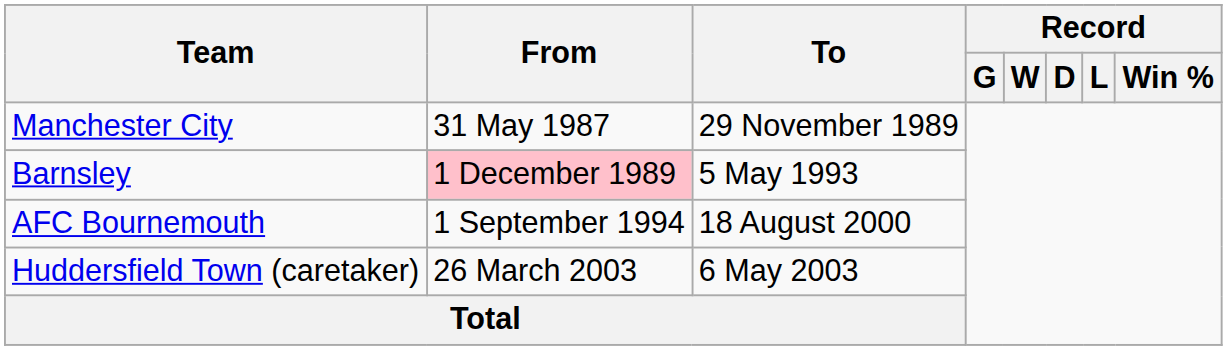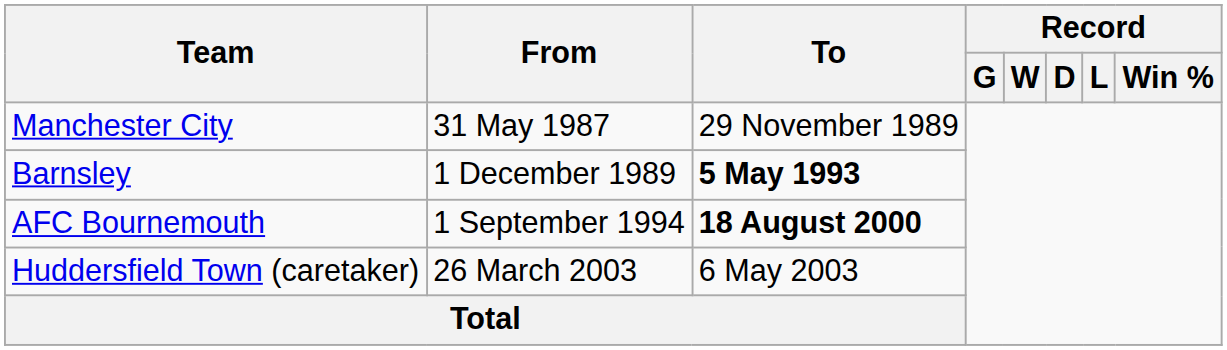(555, 174) pink background -> (555, 174) no background
(779, 174) normal -> (779, 174) bold
(805, 222) normal -> (810, 222) bold
